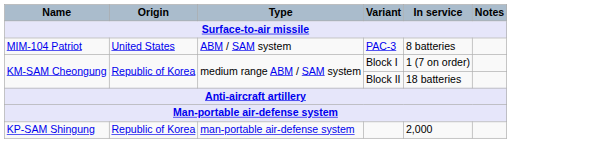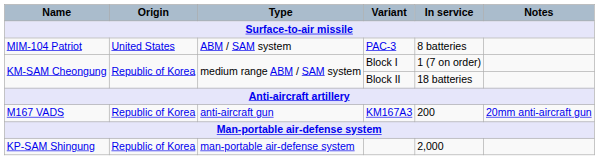+ row: (389, 113)
